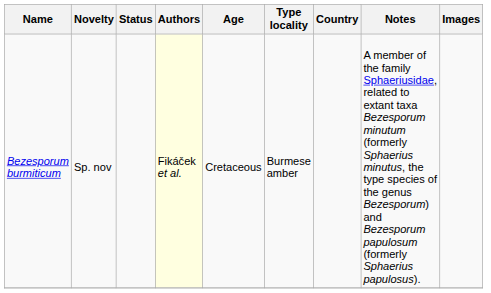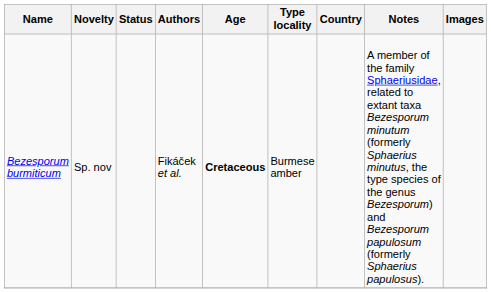(177, 167) lightyellow background -> (177, 167) no background
(233, 167) normal -> (235, 167) bold
